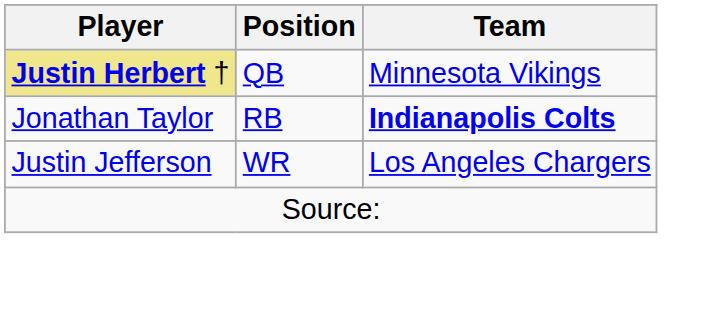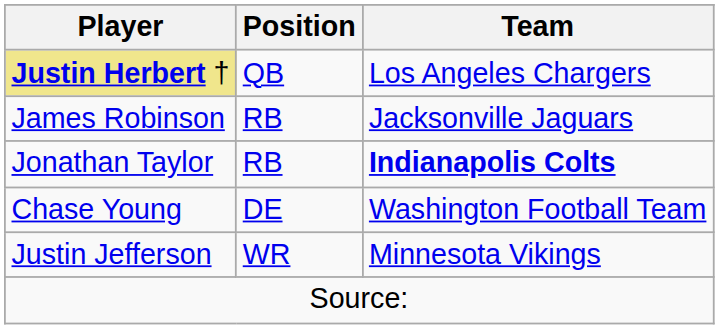(485, 72) Minnesota Vikings -> (510, 72) Los Angeles Chargers
+ row: (118, 118)
+ row: (97, 208)
(510, 163) Los Angeles Chargers -> (485, 254) Minnesota Vikings
